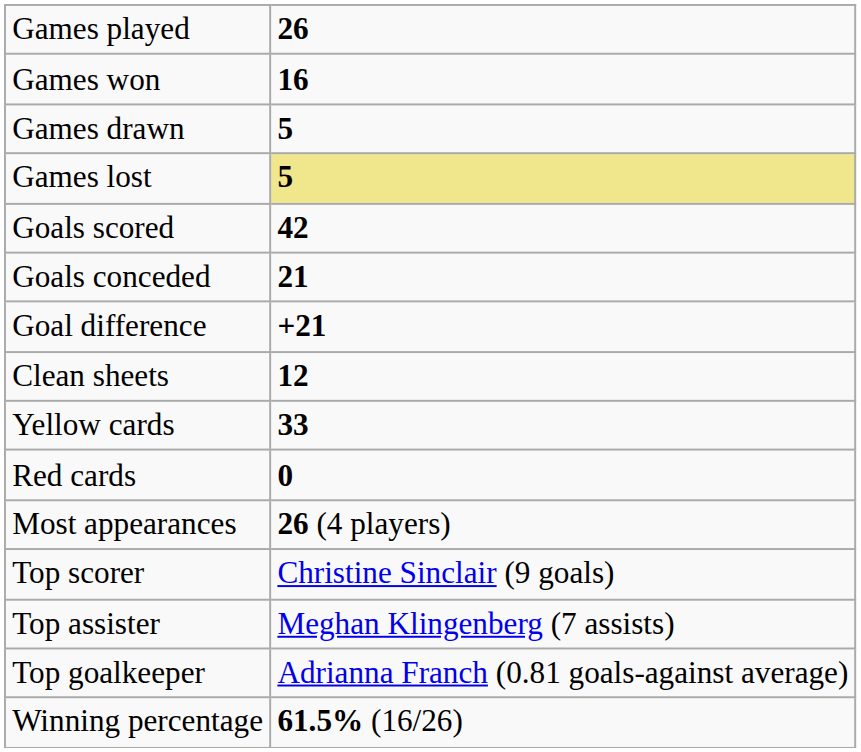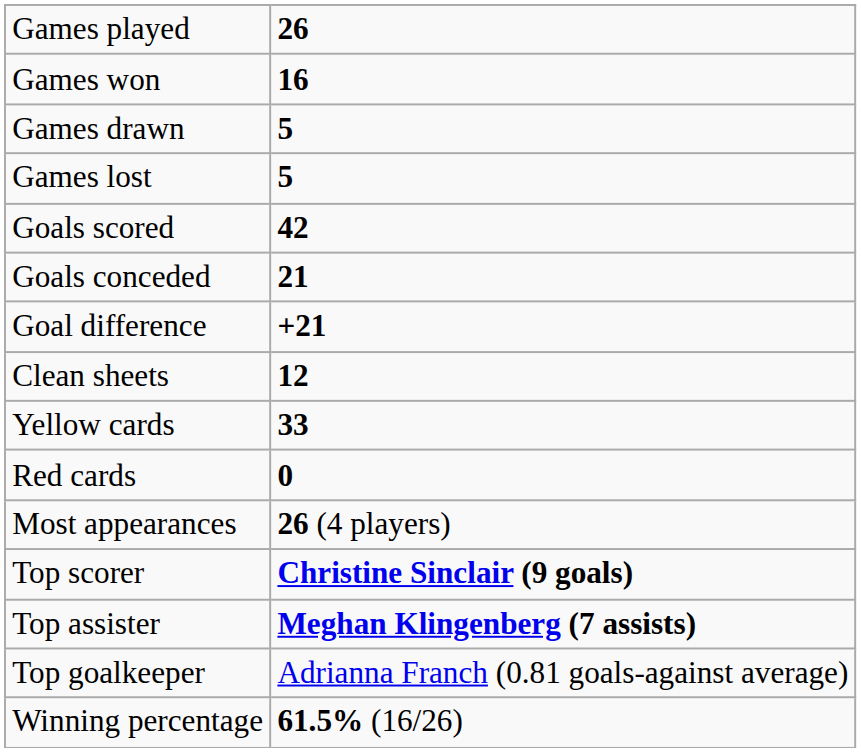(285, 177) khaki background -> (285, 177) no background
(446, 573) normal -> (455, 573) bold
(476, 623) normal -> (487, 623) bold
